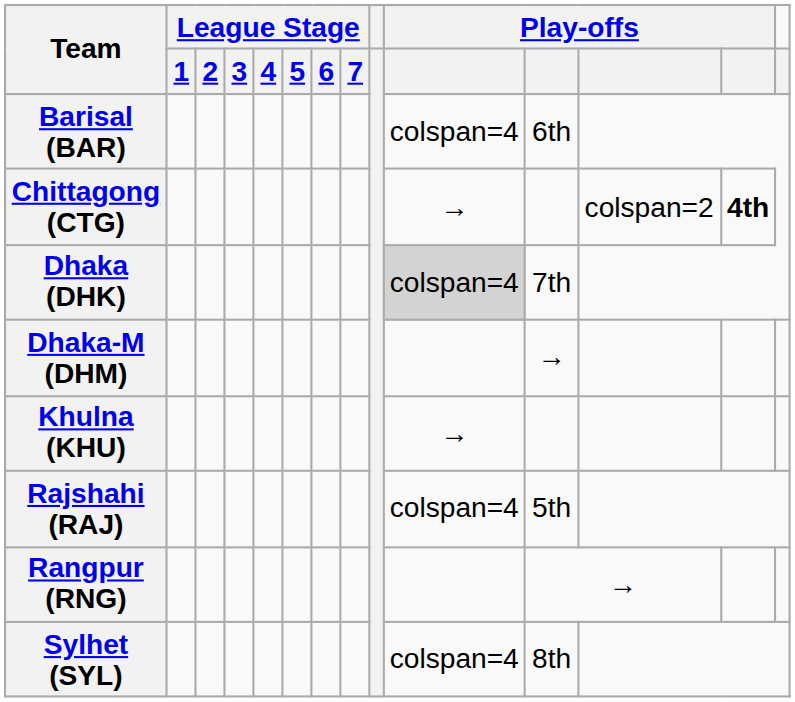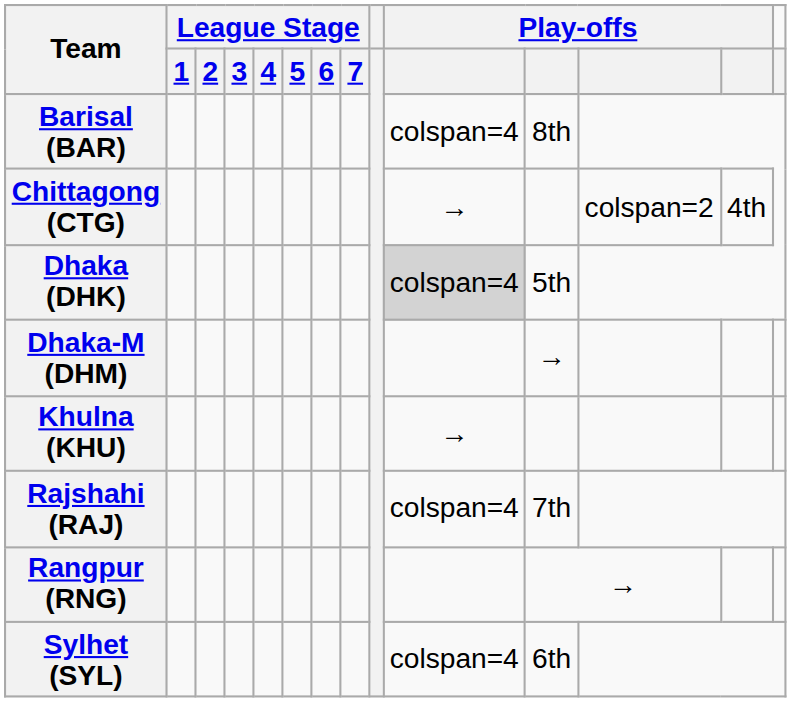(552, 131) 6th -> (552, 131) 8th
(748, 207) bold -> (747, 207) normal
(552, 282) 7th -> (552, 282) 5th
(552, 508) 5th -> (552, 508) 7th
(552, 659) 8th -> (552, 659) 6th
